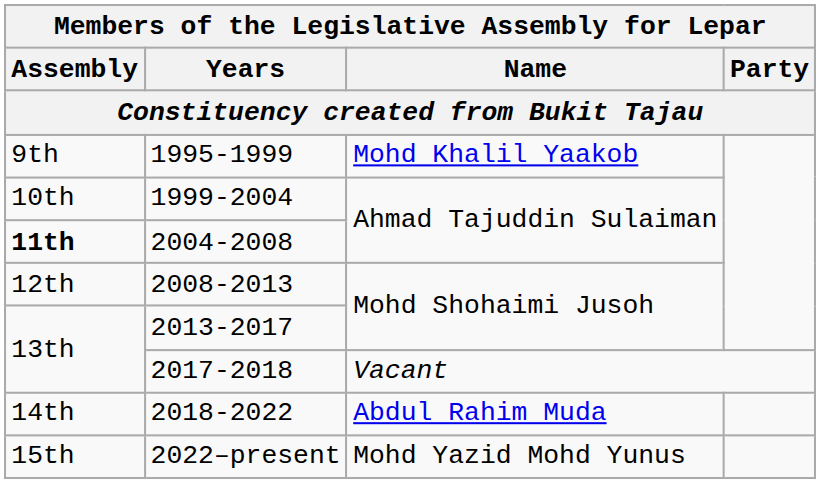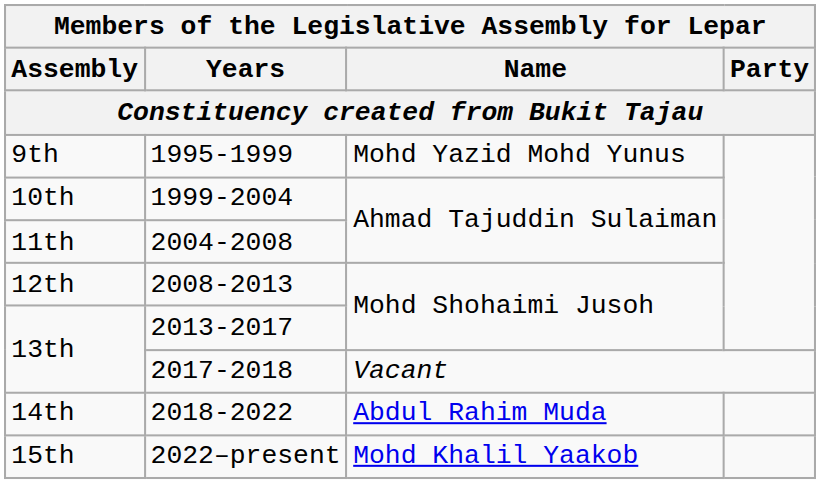(496, 156) Mohd Khalil Yaakob -> (519, 156) Mohd Yazid Mohd Yunus
(43, 242) bold -> (43, 242) normal
(519, 457) Mohd Yazid Mohd Yunus -> (496, 457) Mohd Khalil Yaakob
